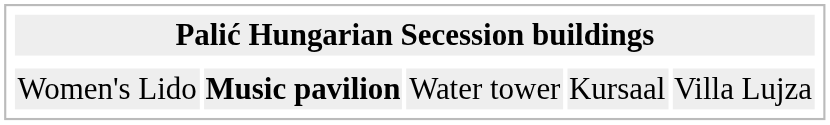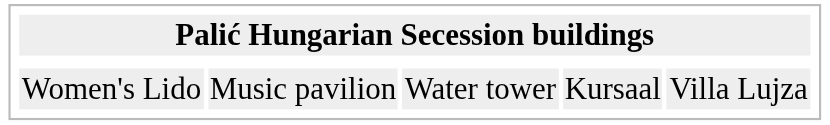(303, 88) bold -> (303, 88) normal
